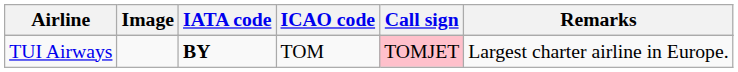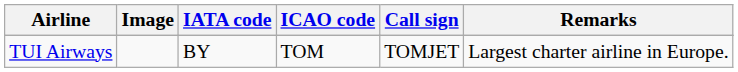(197, 51) bold -> (197, 51) normal
(422, 51) pink background -> (422, 51) no background
